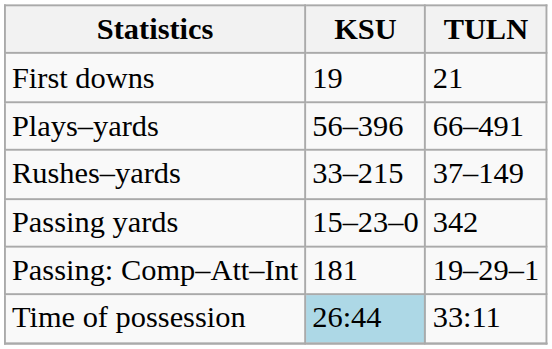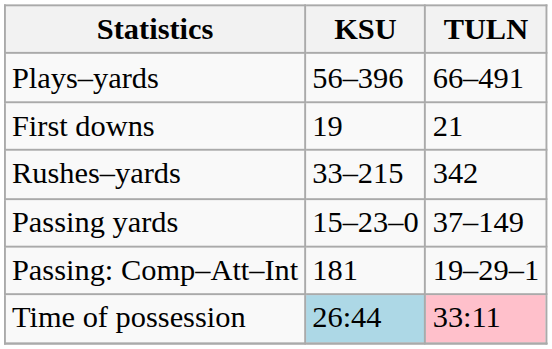rows swapped: (83, 77) <-> (85, 125)
(478, 173) 37–149 -> (455, 173) 342
(455, 221) 342 -> (478, 221) 37–149
(467, 318) no background -> (467, 318) pink background
